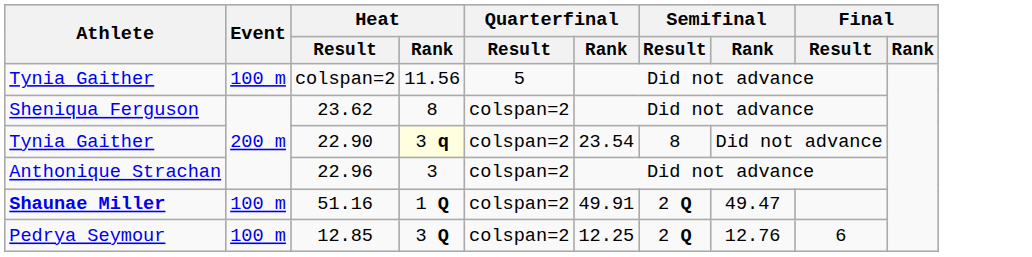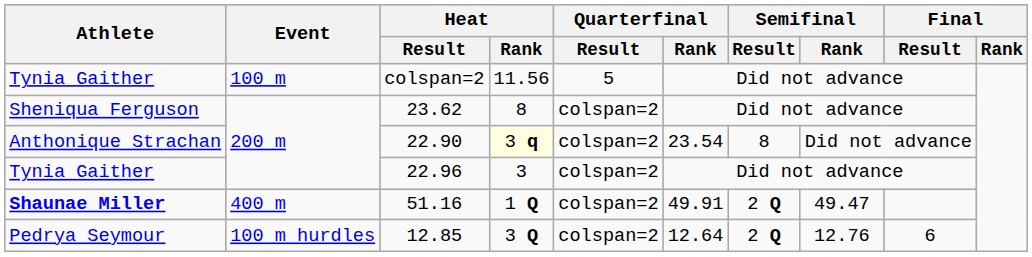(82, 142) Tynia Gaither -> (115, 142) Anthonique Strachan
(115, 173) Anthonique Strachan -> (82, 173) Tynia Gaither
(258, 204) 100 m -> (258, 204) 400 m
(258, 235) 100 m -> (303, 235) 100 m hurdles
(606, 235) 12.25 -> (696, 235) 12.64
